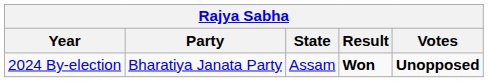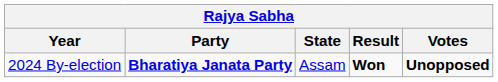(205, 64) normal -> (210, 64) bold
